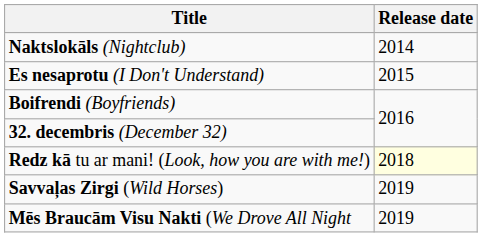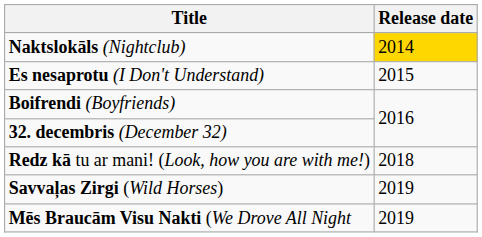(396, 47) no background -> (396, 47) gold background
(396, 160) lightyellow background -> (396, 160) no background
